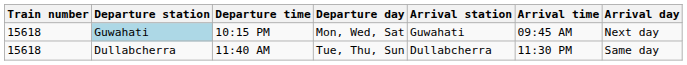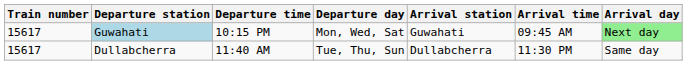(24, 32) 15618 -> (24, 32) 15617
(632, 32) no background -> (632, 32) lightgreen background
(24, 51) 15618 -> (24, 51) 15617
